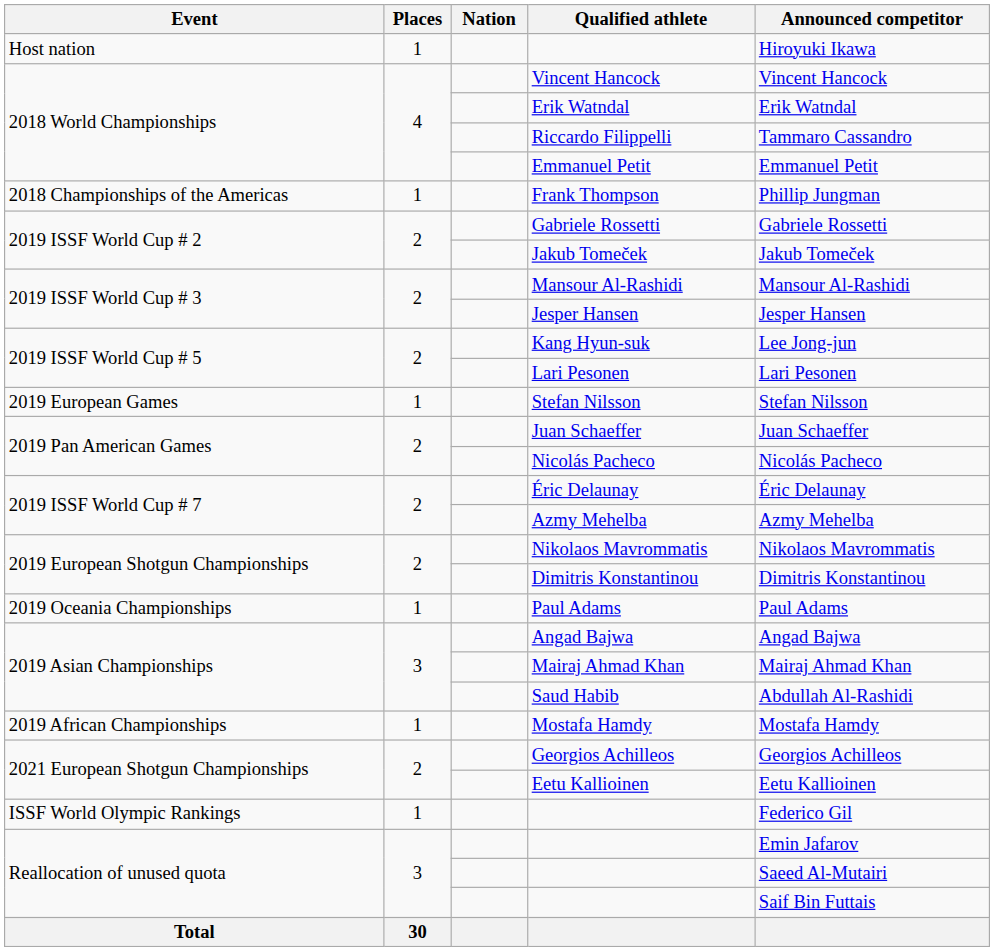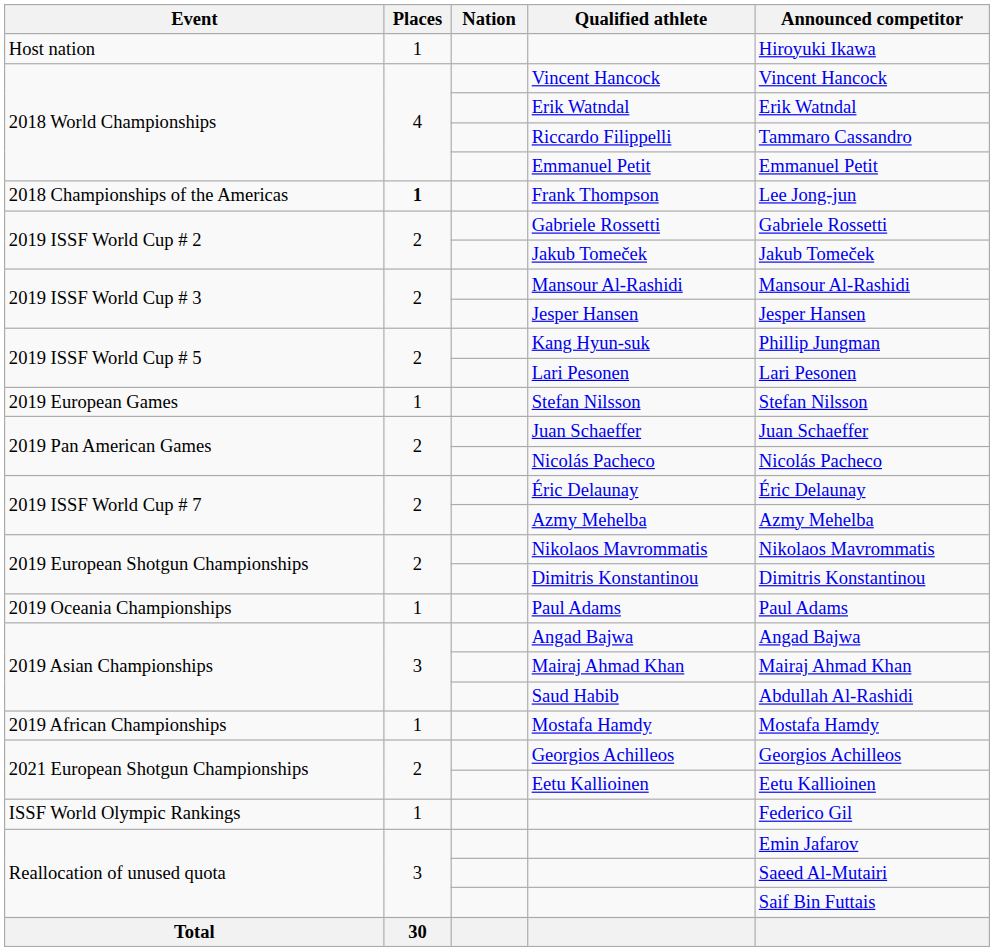(418, 195) normal -> (418, 195) bold
(819, 195) Phillip Jungman -> (808, 195) Lee Jong-jun
(808, 343) Lee Jong-jun -> (819, 343) Phillip Jungman
